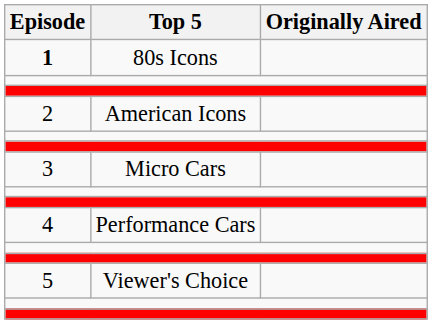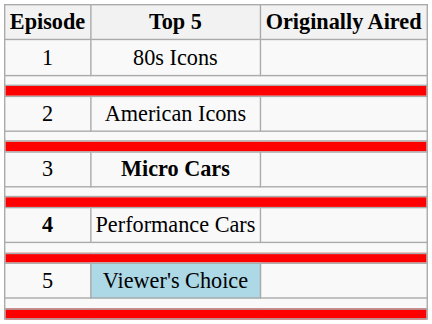(48, 57) bold -> (48, 57) normal
(175, 168) normal -> (175, 168) bold
(48, 224) normal -> (48, 224) bold
(175, 280) no background -> (175, 280) lightblue background
